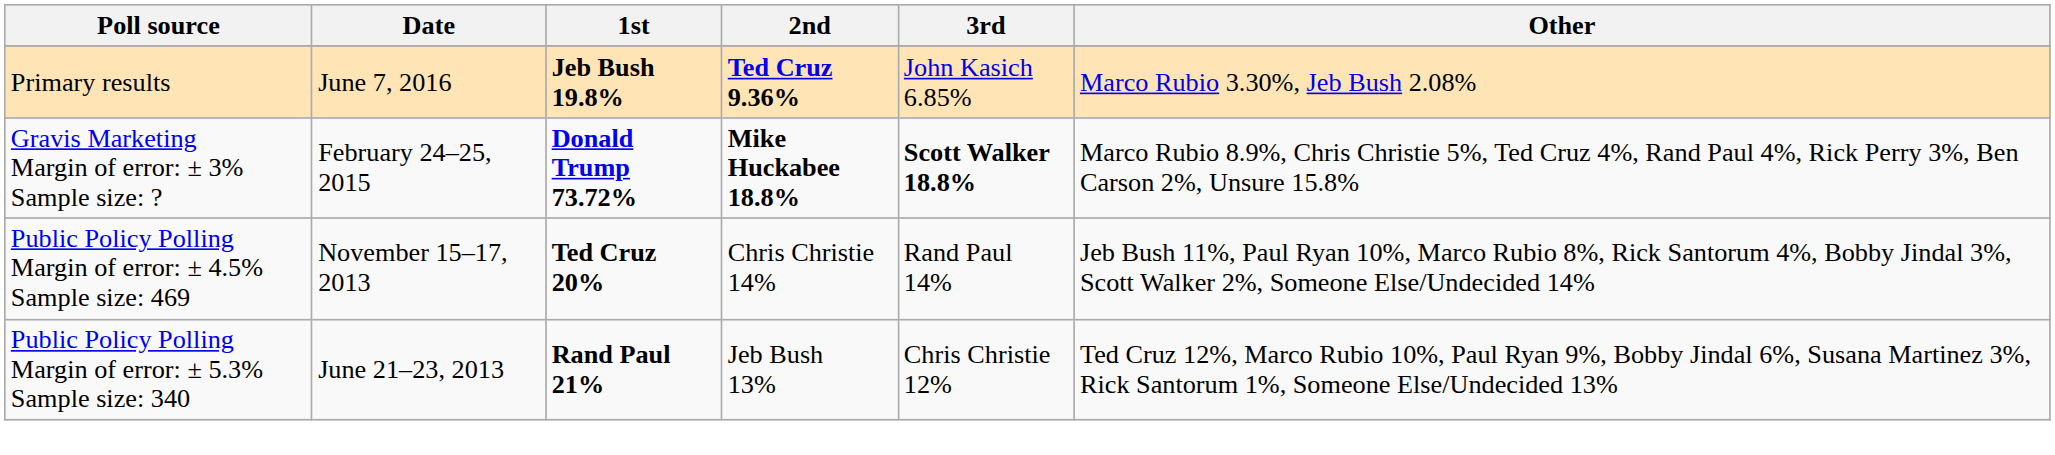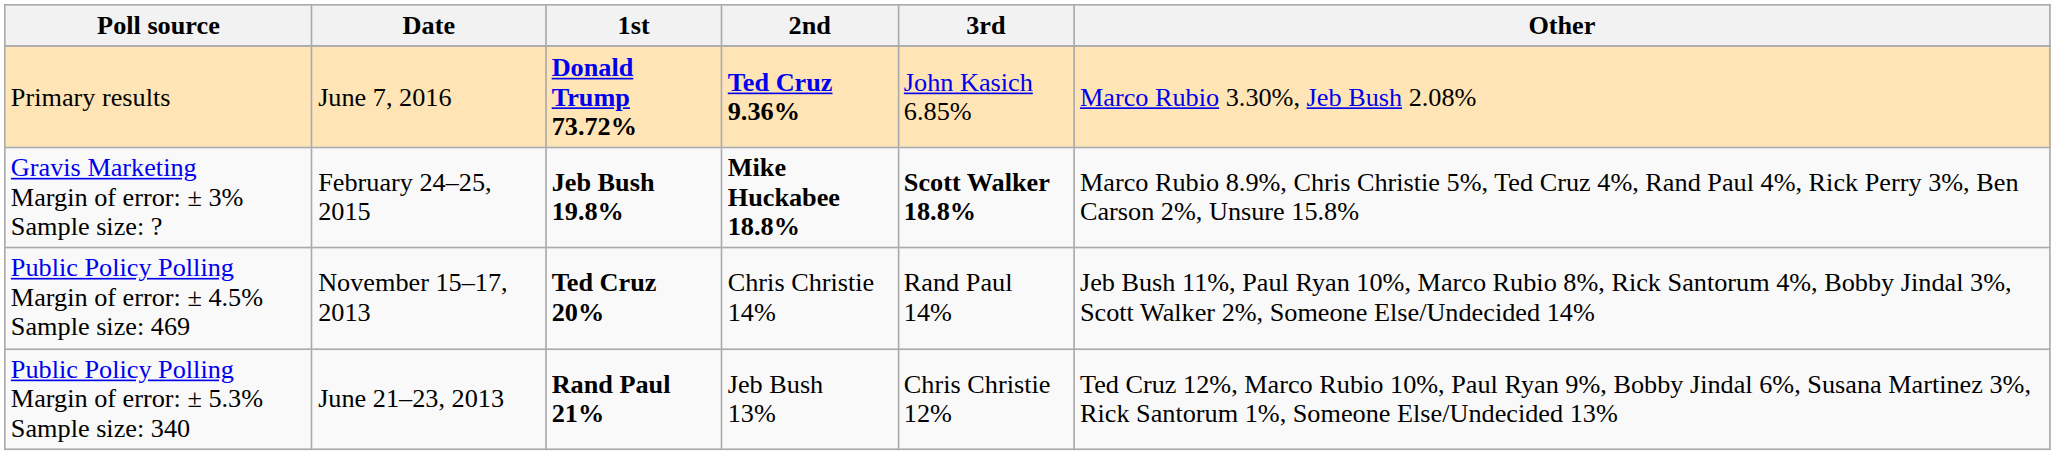(603, 81) Jeb Bush 19.8% -> (594, 96) Donald Trump 73.72%
(594, 167) Donald Trump 73.72% -> (603, 197) Jeb Bush 19.8%
